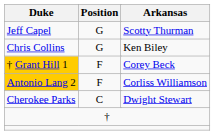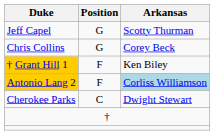(145, 47) Ken Biley -> (149, 47) Corey Beck
(149, 64) Corey Beck -> (145, 64) Ken Biley
(165, 82) no background -> (165, 82) lightblue background
